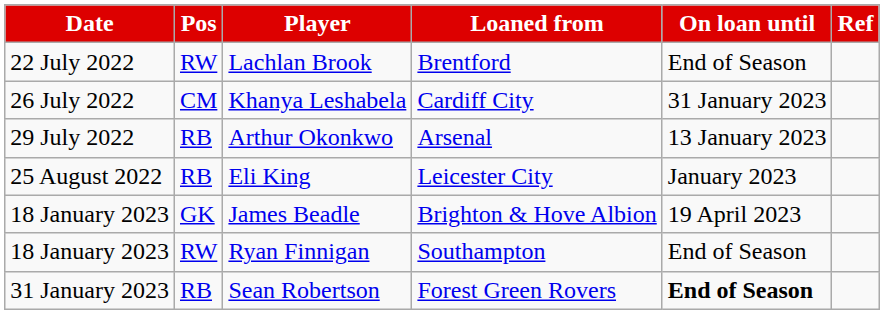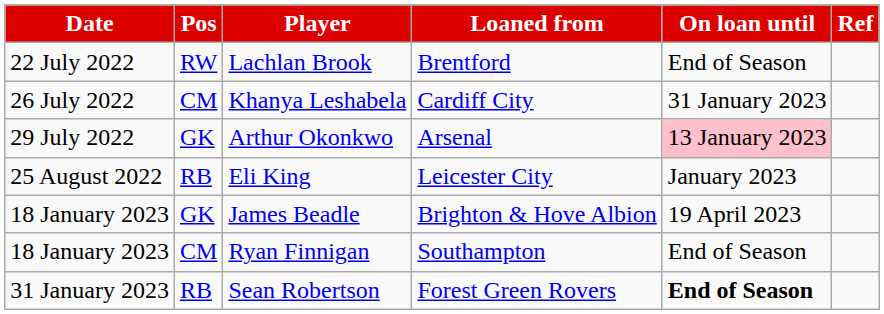(196, 137) RB -> (197, 137) GK
(747, 137) no background -> (747, 137) pink background
(199, 251) RW -> (199, 251) CM
